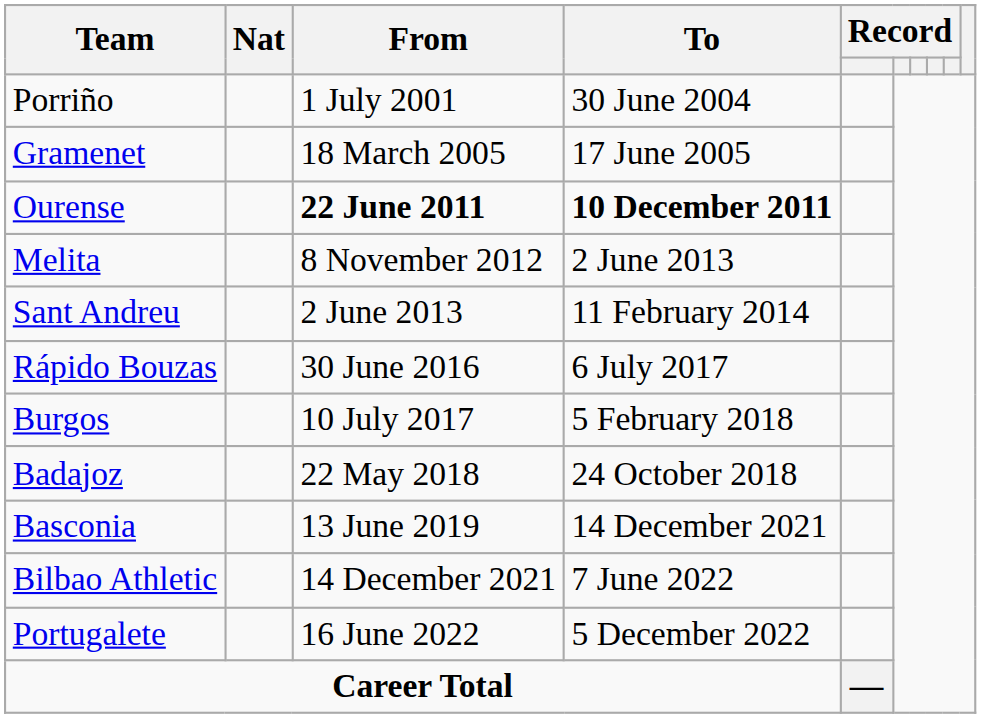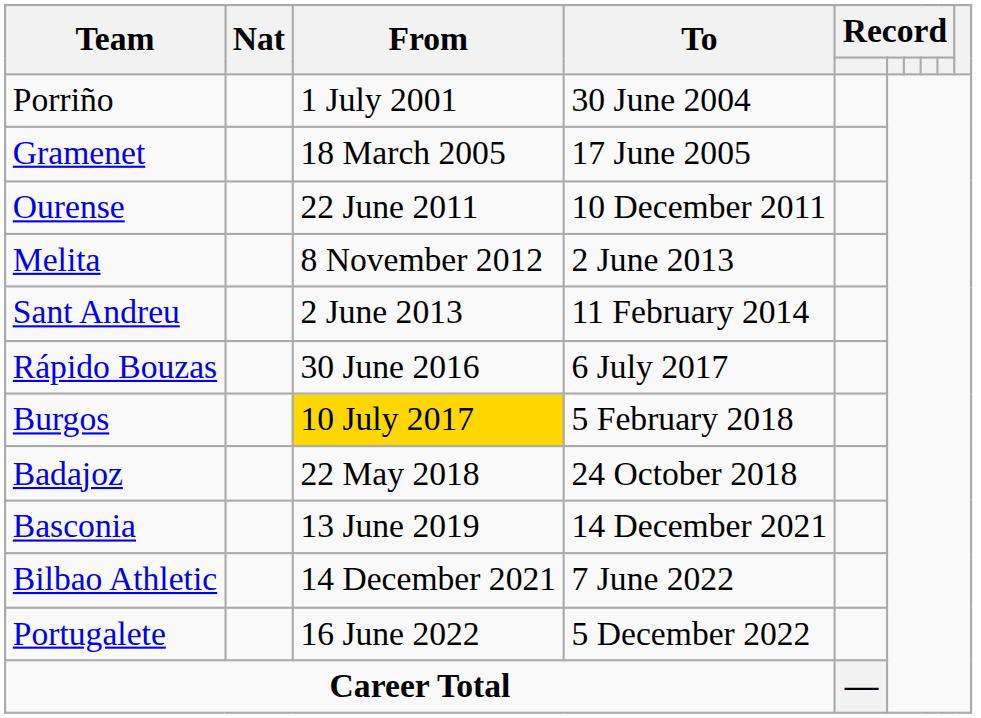(393, 206) bold -> (389, 206) normal
(702, 206) bold -> (699, 206) normal
(387, 419) no background -> (387, 419) gold background
